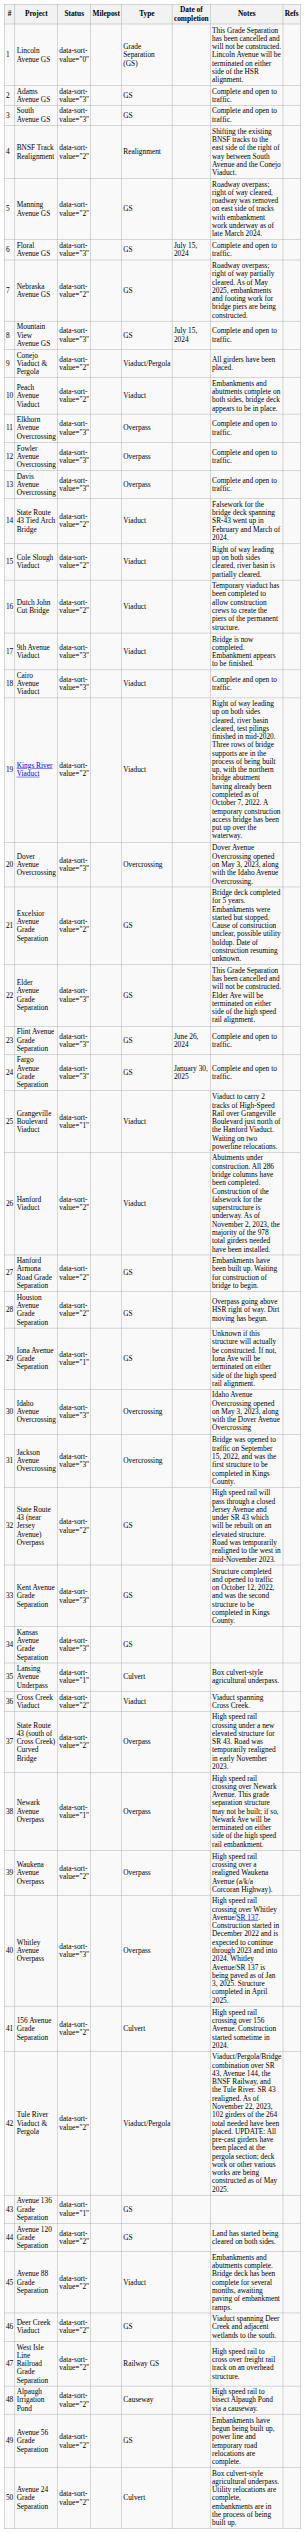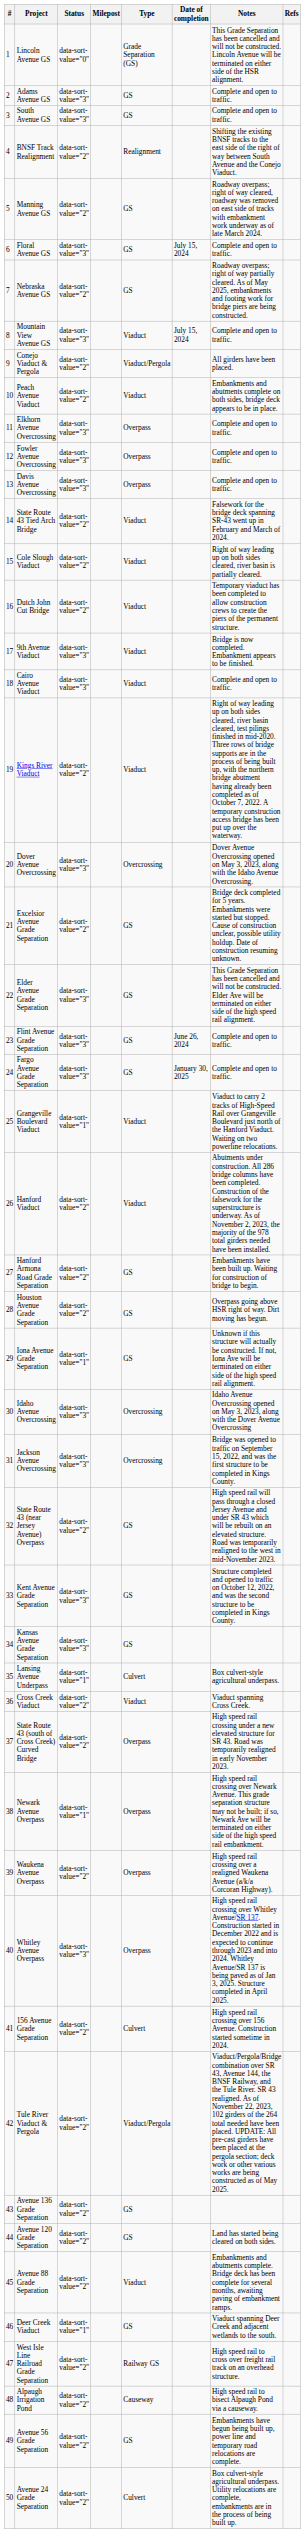(128, 335) GS -> (135, 335) Viaduct
(74, 2209) data-sort-value="1" -> (74, 2209) data-sort-value="2"
(74, 2327) data-sort-value="2" -> (74, 2327) data-sort-value="1"
